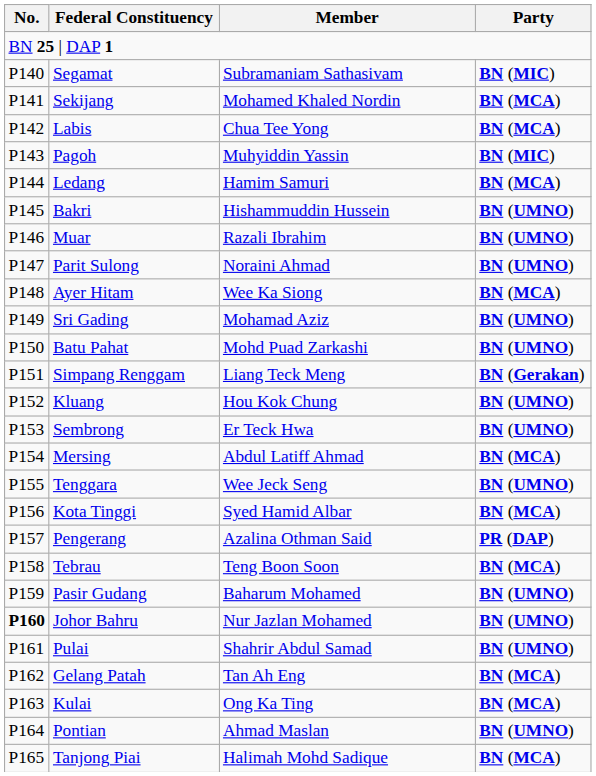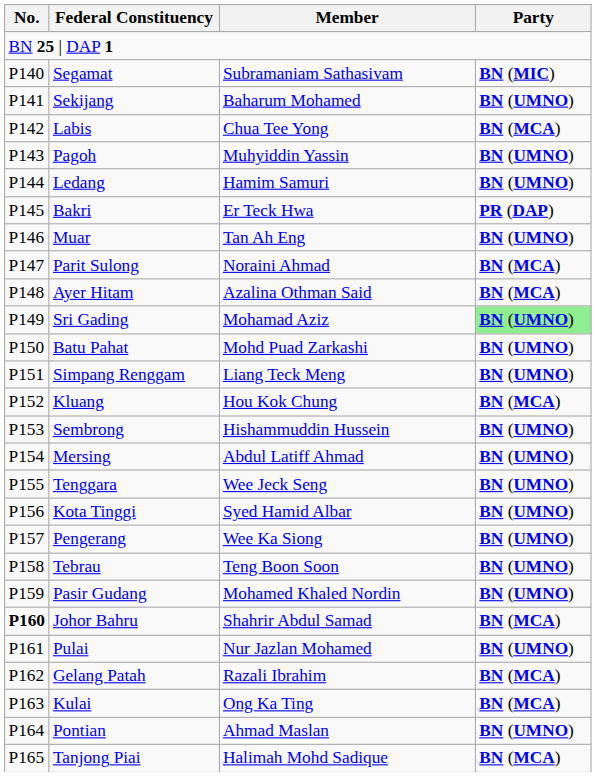(312, 100) Mohamed Khaled Nordin -> (292, 100) Baharum Mohamed
(520, 100) BN (MCA) -> (527, 100) BN (UMNO)
(517, 155) BN (MIC) -> (527, 155) BN (UMNO)
(520, 182) BN (MCA) -> (527, 182) BN (UMNO)
(306, 210) Hishammuddin Hussein -> (268, 210) Er Teck Hwa
(527, 210) BN (UMNO) -> (516, 210) PR (DAP)
(275, 237) Razali Ibrahim -> (264, 237) Tan Ah Eng
(527, 264) BN (UMNO) -> (520, 264) BN (MCA)
(273, 292) Wee Ka Siong -> (297, 292) Azalina Othman Said
(527, 319) no background -> (527, 319) lightgreen background
(532, 374) BN (Gerakan) -> (527, 374) BN (UMNO)
(527, 401) BN (UMNO) -> (520, 401) BN (MCA)
(268, 429) Er Teck Hwa -> (306, 429) Hishammuddin Hussein
(520, 456) BN (MCA) -> (527, 456) BN (UMNO)
(520, 511) BN (MCA) -> (527, 511) BN (UMNO)
(297, 538) Azalina Othman Said -> (273, 538) Wee Ka Siong
(516, 538) PR (DAP) -> (527, 538) BN (UMNO)
(520, 566) BN (MCA) -> (527, 566) BN (UMNO)
(292, 593) Baharum Mohamed -> (312, 593) Mohamed Khaled Nordin
(297, 621) Nur Jazlan Mohamed -> (297, 621) Shahrir Abdul Samad
(527, 621) BN (UMNO) -> (520, 621) BN (MCA)
(297, 648) Shahrir Abdul Samad -> (297, 648) Nur Jazlan Mohamed
(264, 675) Tan Ah Eng -> (275, 675) Razali Ibrahim
